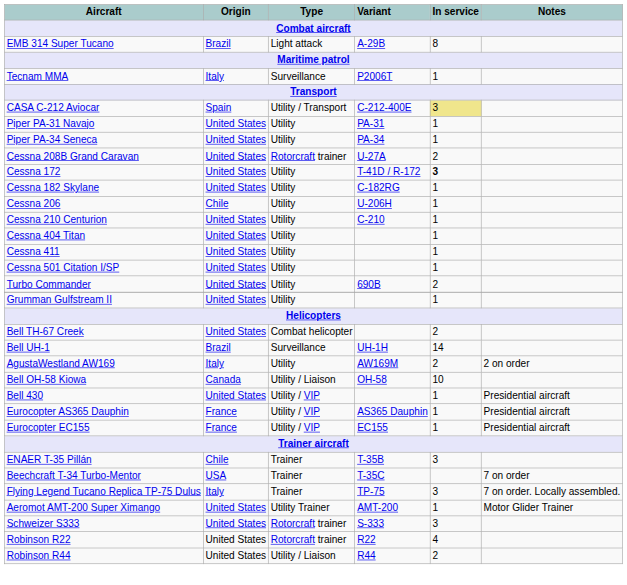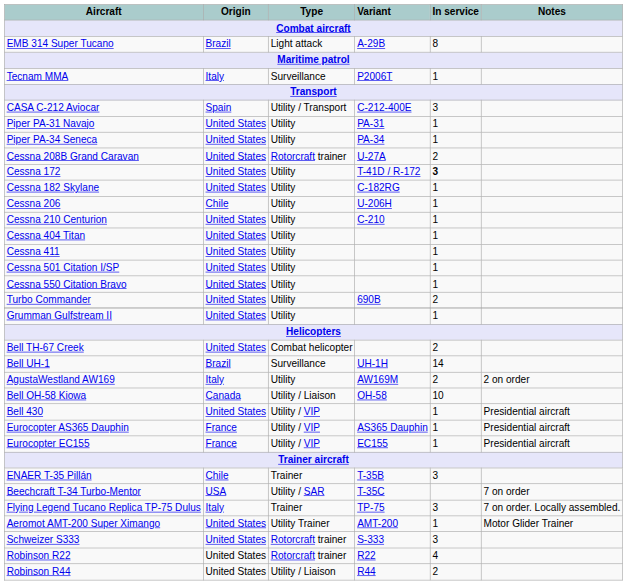(435, 108) khaki background -> (435, 108) no background
+ row: (67, 284)
(286, 476) Trainer -> (298, 492) Utility / SAR
